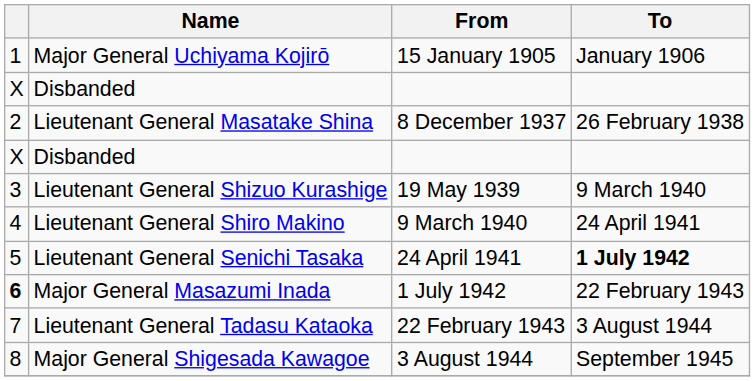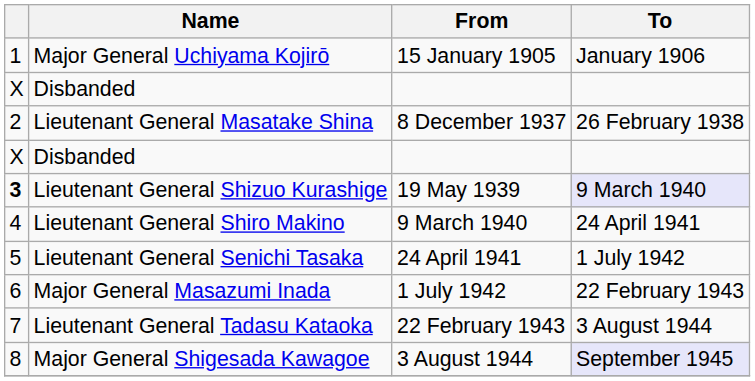(15, 190) normal -> (15, 190) bold
(641, 190) no background -> (641, 190) lavender background
(633, 257) bold -> (631, 257) normal
(15, 291) bold -> (15, 291) normal
(655, 358) no background -> (655, 358) lavender background
